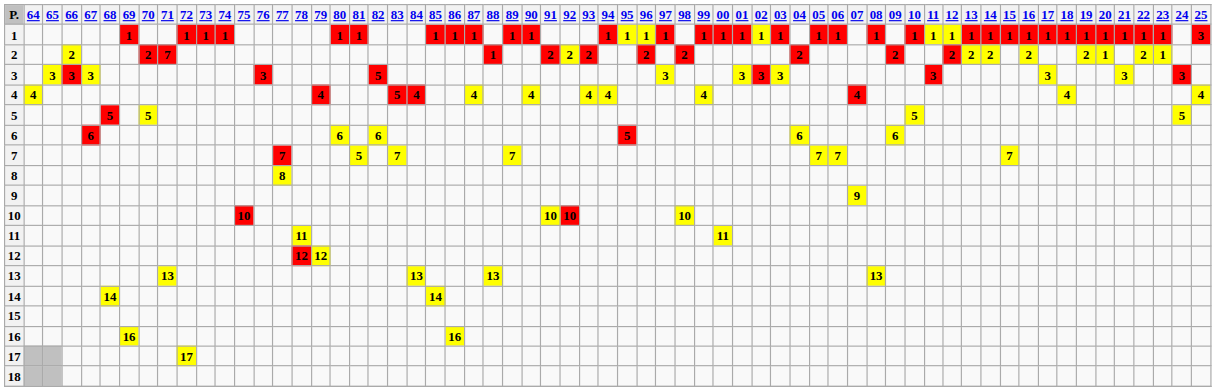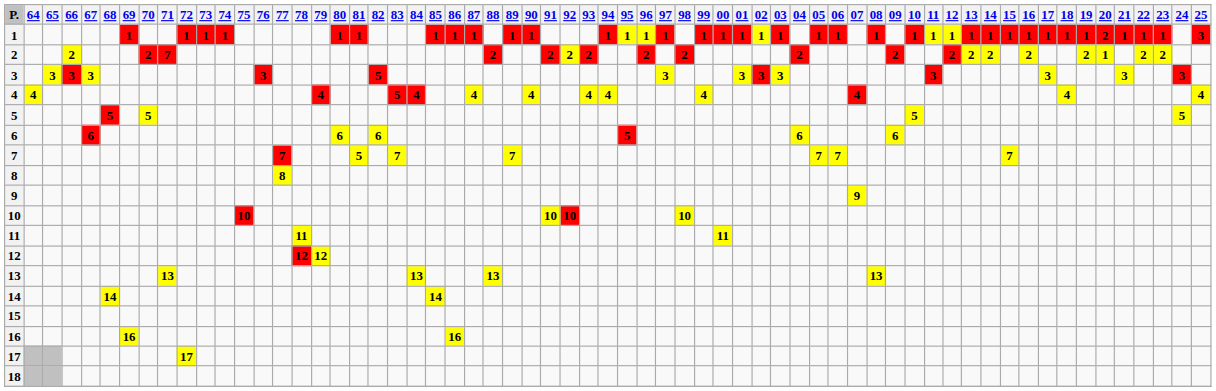(1105, 35) 1 -> (1105, 35) 2
(493, 55) 1 -> (493, 55) 2
(1163, 55) 1 -> (1163, 55) 2
